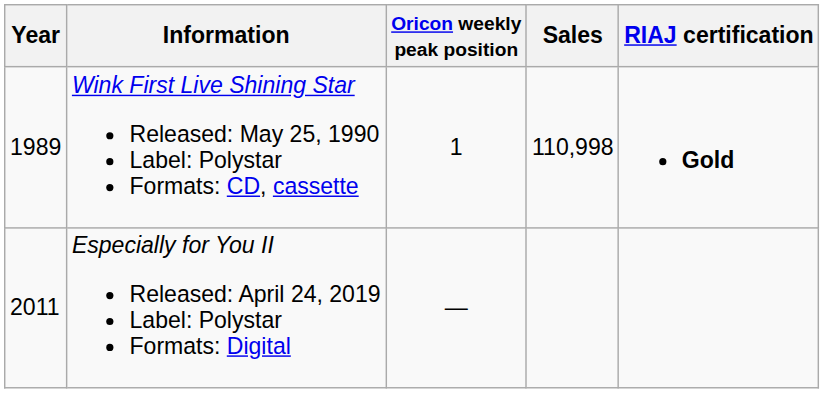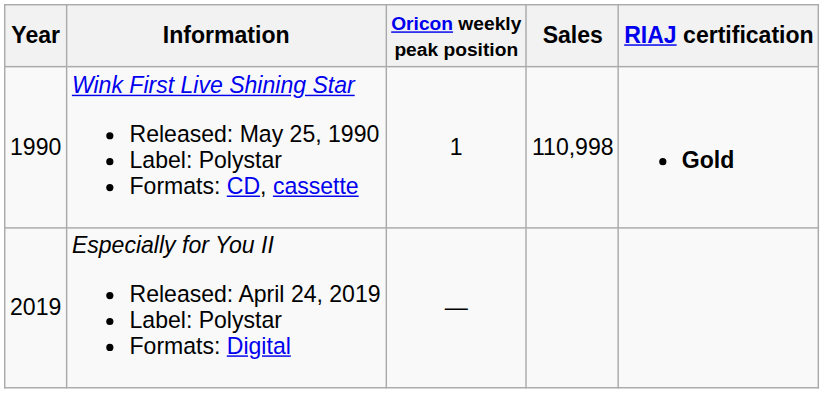(36, 147) 1989 -> (36, 147) 1990
(35, 307) 2011 -> (36, 307) 2019
